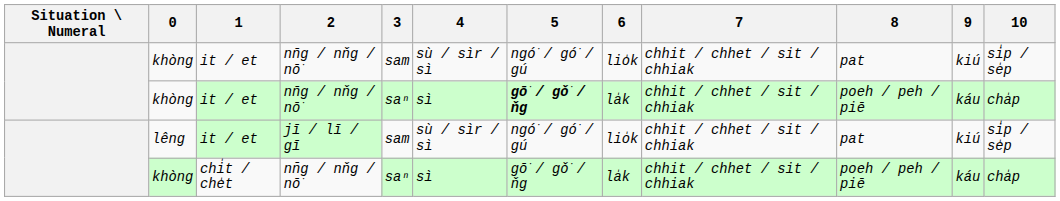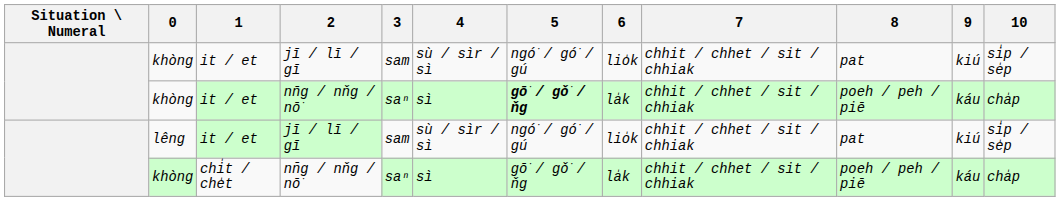(329, 62) nn̄g / nňg / nō͘ -> (321, 62) jī / lī / gī
